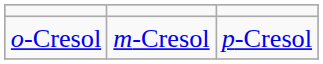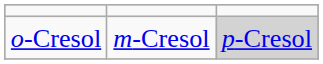(267, 37) no background -> (267, 37) lightgrey background
